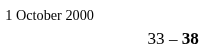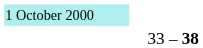(50, 16) no background -> (50, 16) paleturquoise background
